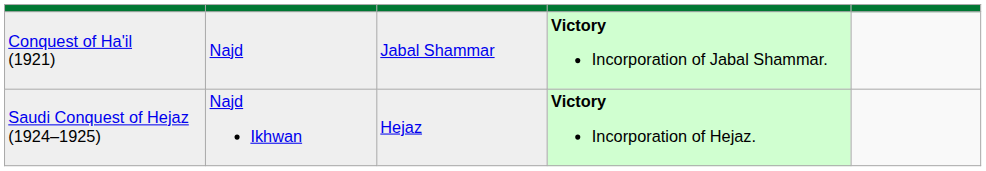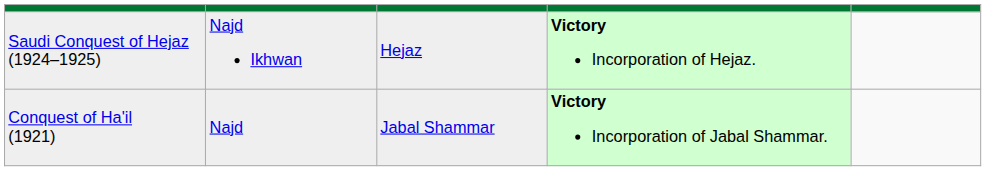rows swapped: (70, 50) <-> (99, 127)
